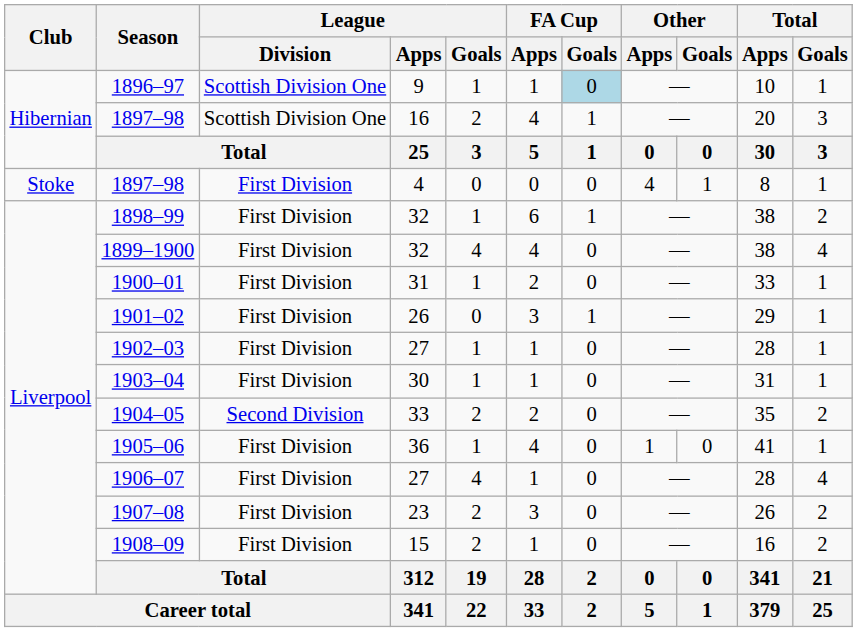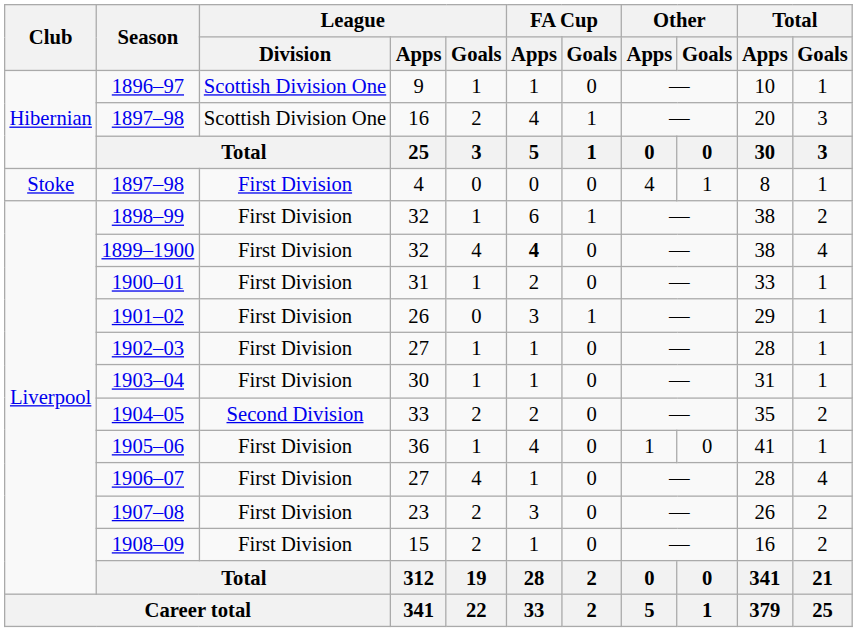(592, 86) lightblue background -> (592, 86) no background
(534, 250) normal -> (534, 250) bold
